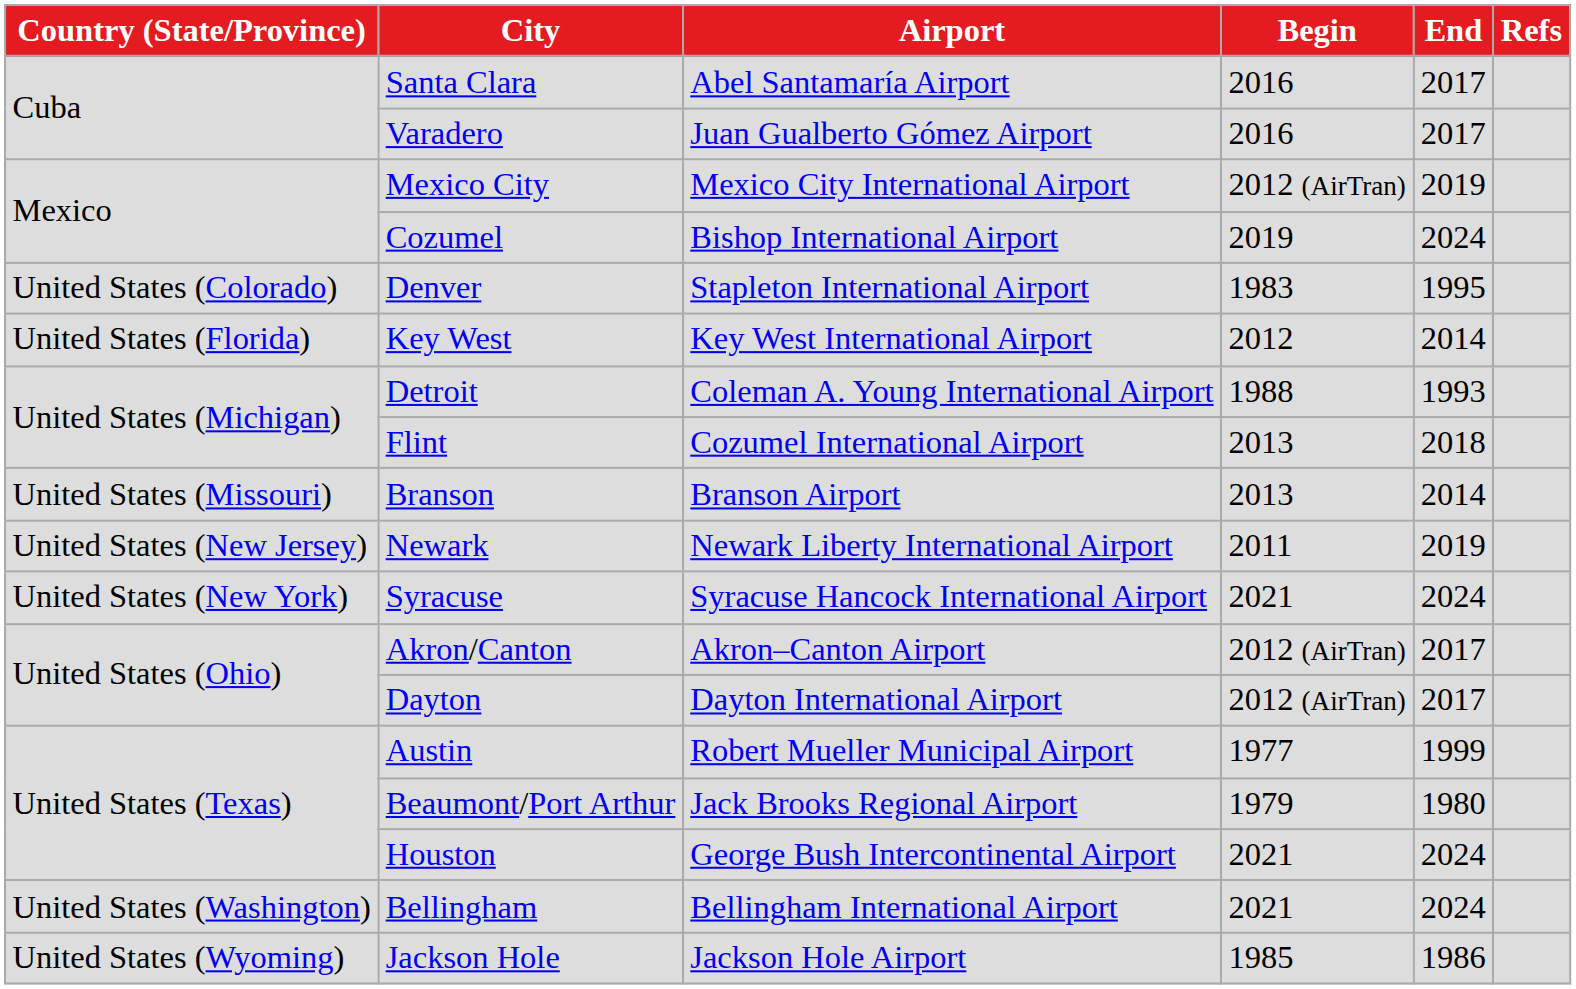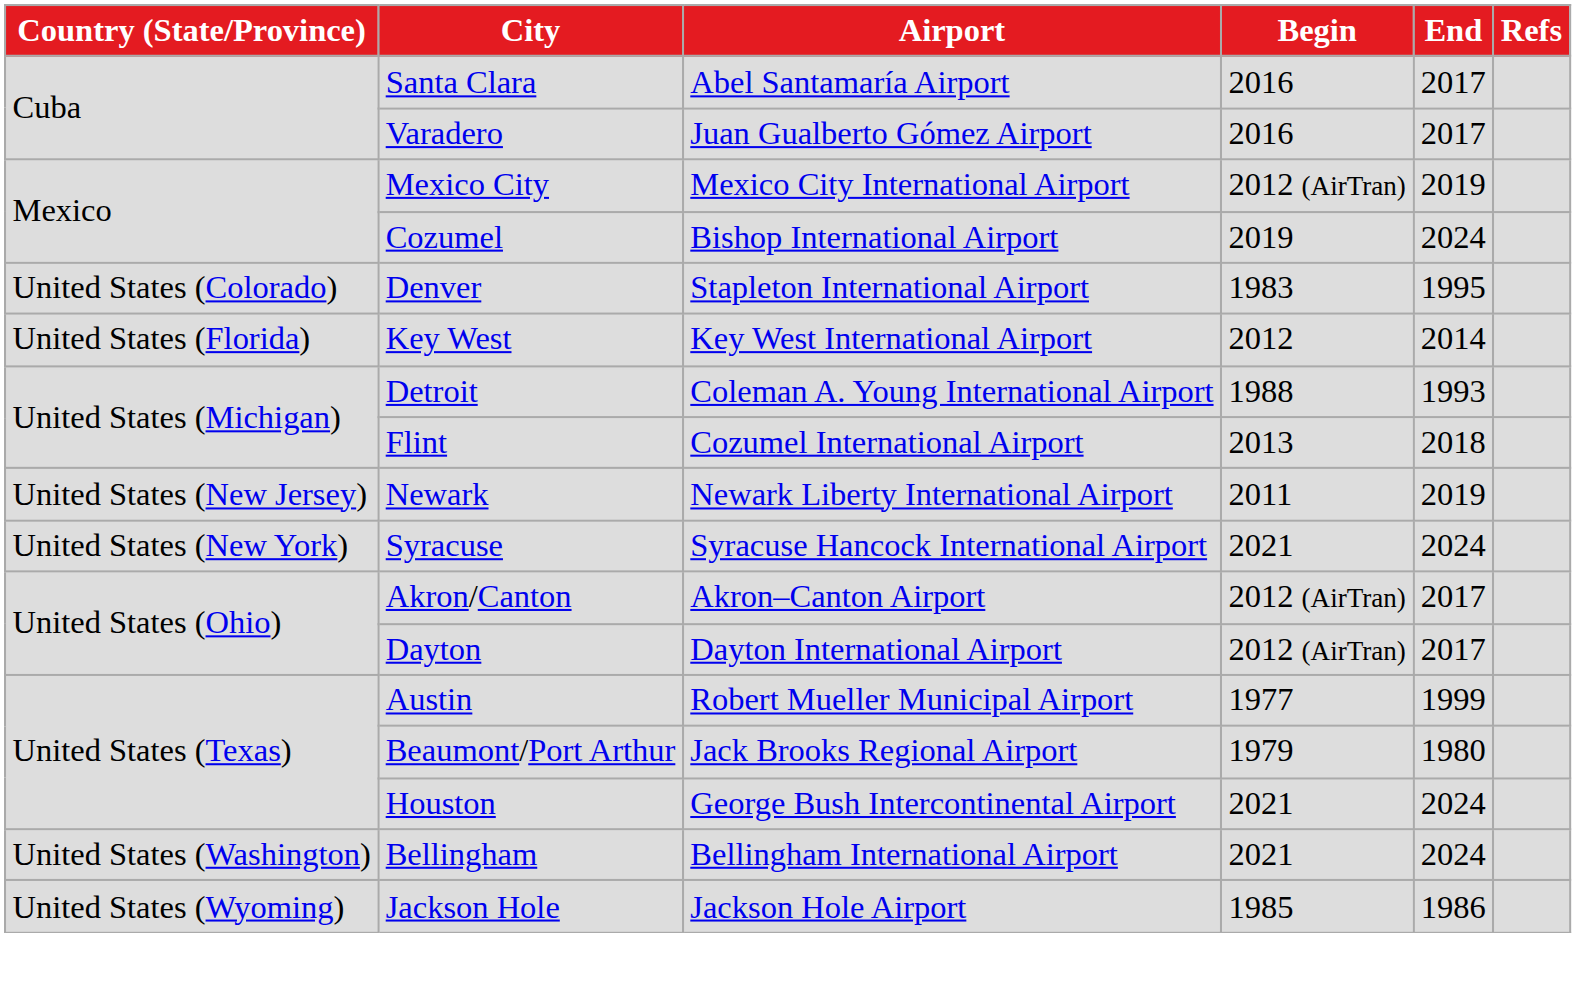- row: (440, 493)
